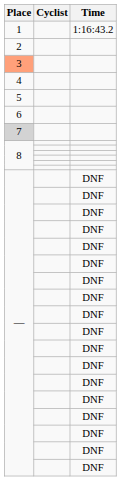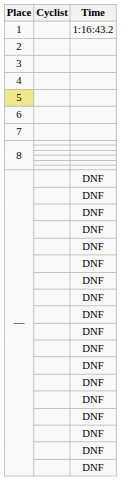(19, 64) lightsalmon background -> (19, 64) no background
(19, 98) no background -> (19, 98) khaki background
(19, 132) lightgrey background -> (19, 132) no background
